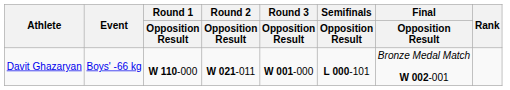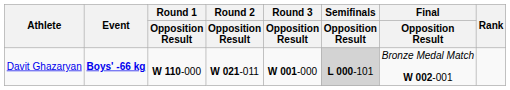(114, 67) normal -> (116, 67) bold
(347, 73) no background -> (350, 73) lightgrey background
